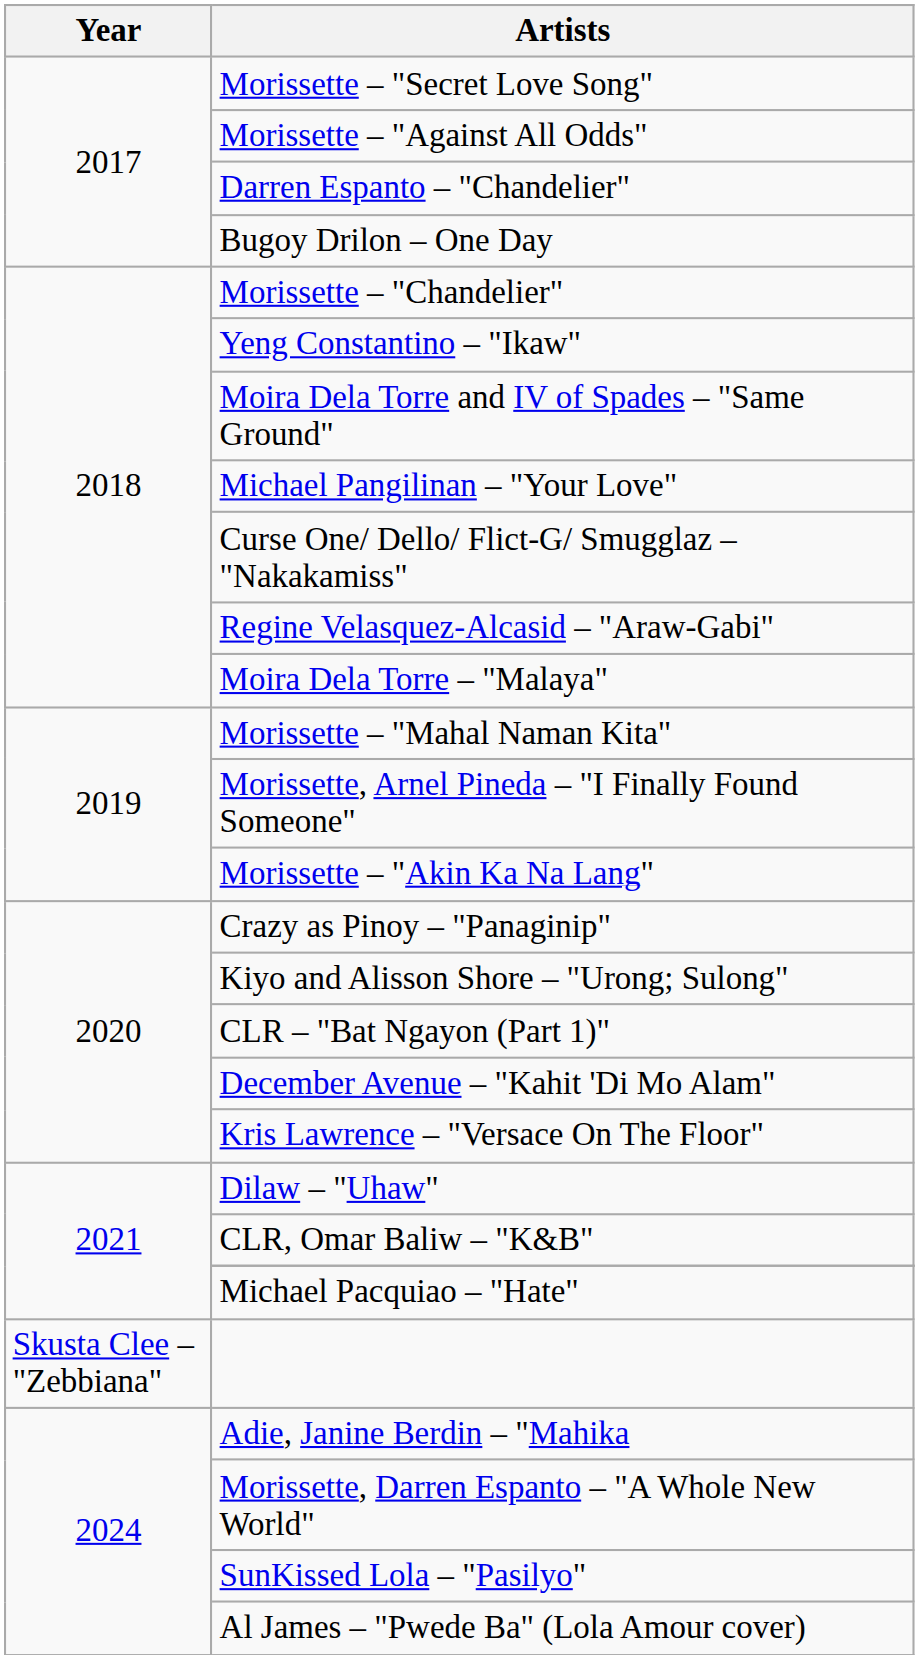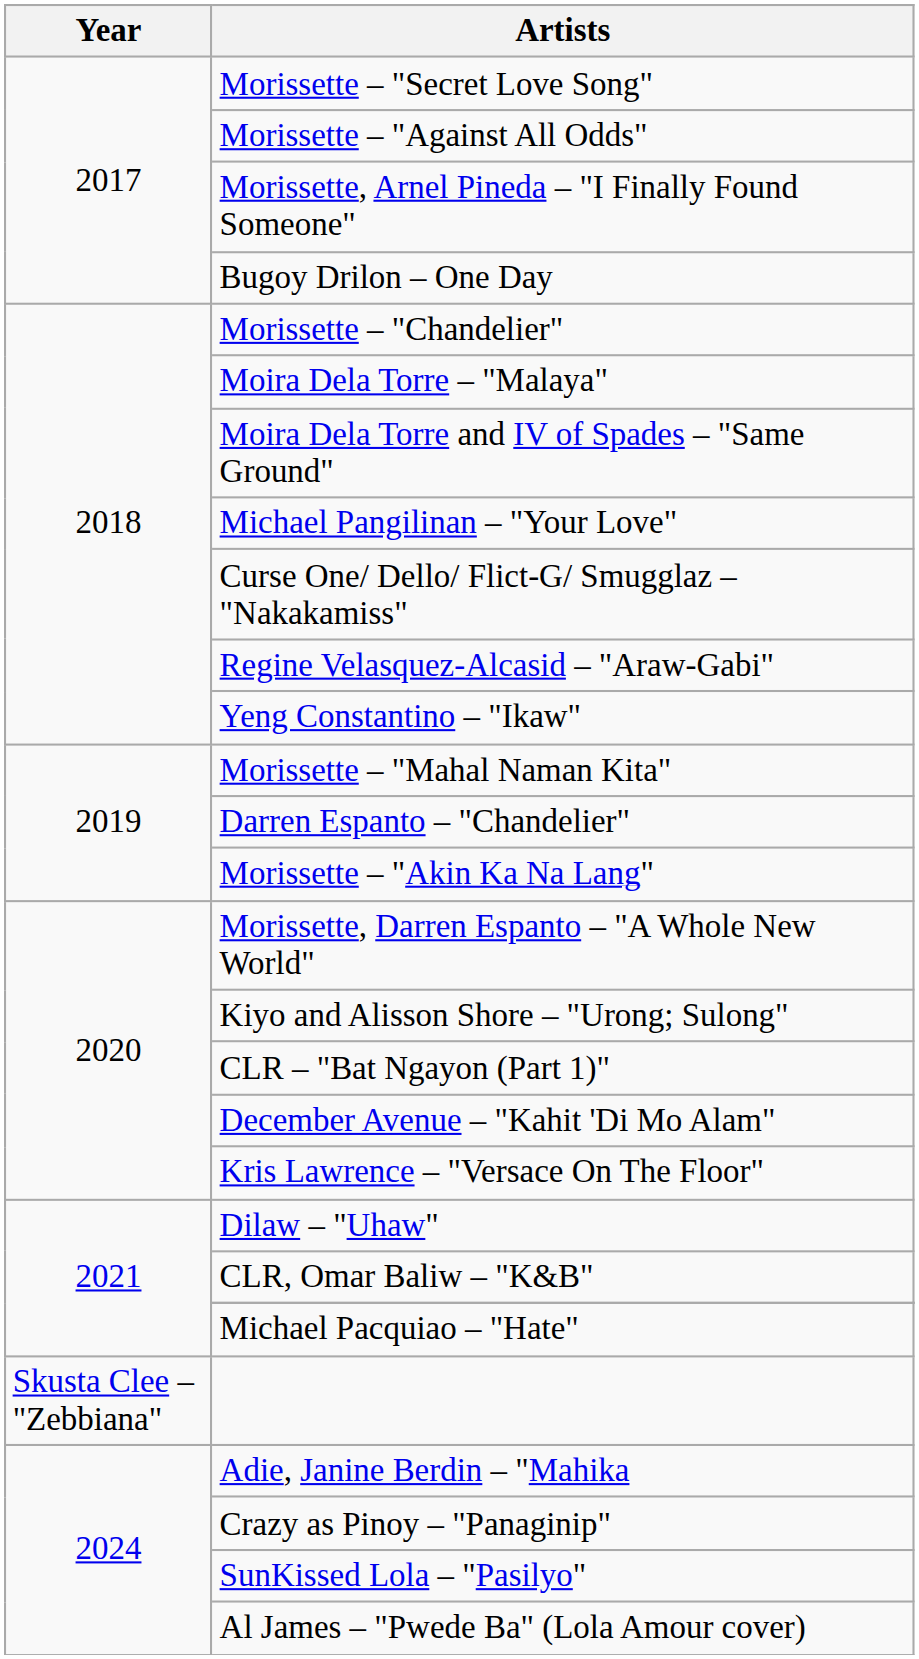(425, 187) Darren Espanto – "Chandelier" -> (509, 205) Morissette, Arnel Pineda – "I Finally Found Someone"
(400, 344) Yeng Constantino – "Ikaw" -> (414, 381) Moira Dela Torre – "Malaya"
(414, 679) Moira Dela Torre – "Malaya" -> (400, 716) Yeng Constantino – "Ikaw"
(509, 802) Morissette, Arnel Pineda – "I Finally Found Someone" -> (425, 821) Darren Espanto – "Chandelier"
(415, 925) Crazy as Pinoy – "Panaginip" -> (518, 944) Morissette, Darren Espanto – "A Whole New World"
(518, 1504) Morissette, Darren Espanto – "A Whole New World" -> (415, 1522) Crazy as Pinoy – "Panaginip"
